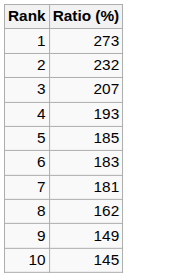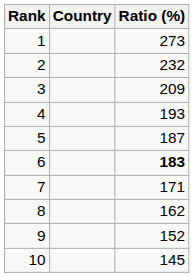+ column: (82, 16)
(106, 89) 207 -> (172, 89) 209
(106, 138) 185 -> (172, 138) 187
(106, 162) normal -> (172, 162) bold
(106, 187) 181 -> (172, 187) 171
(106, 235) 149 -> (172, 235) 152
